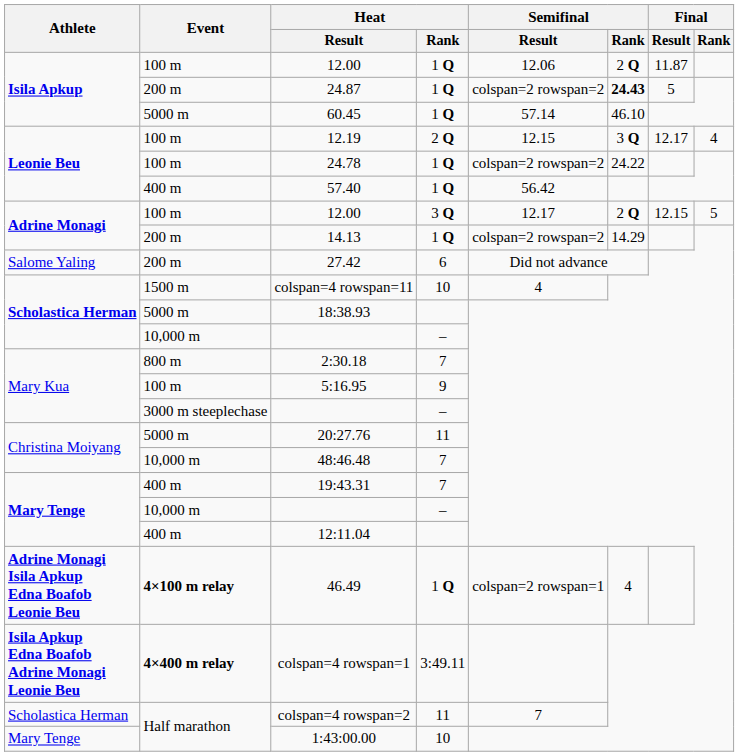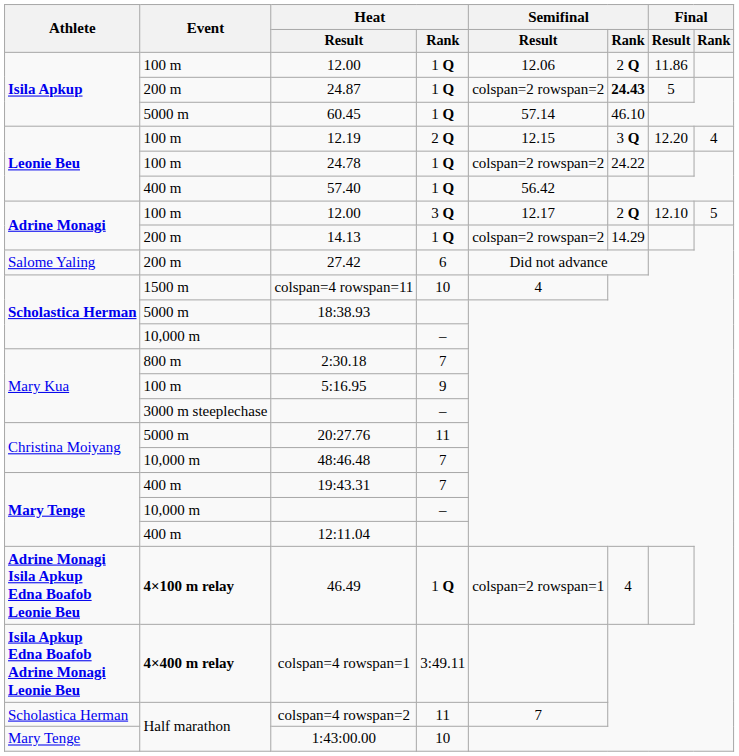(671, 65) 11.87 -> (671, 65) 11.86
(671, 139) 12.17 -> (671, 139) 12.20
(671, 213) 12.15 -> (671, 213) 12.10
